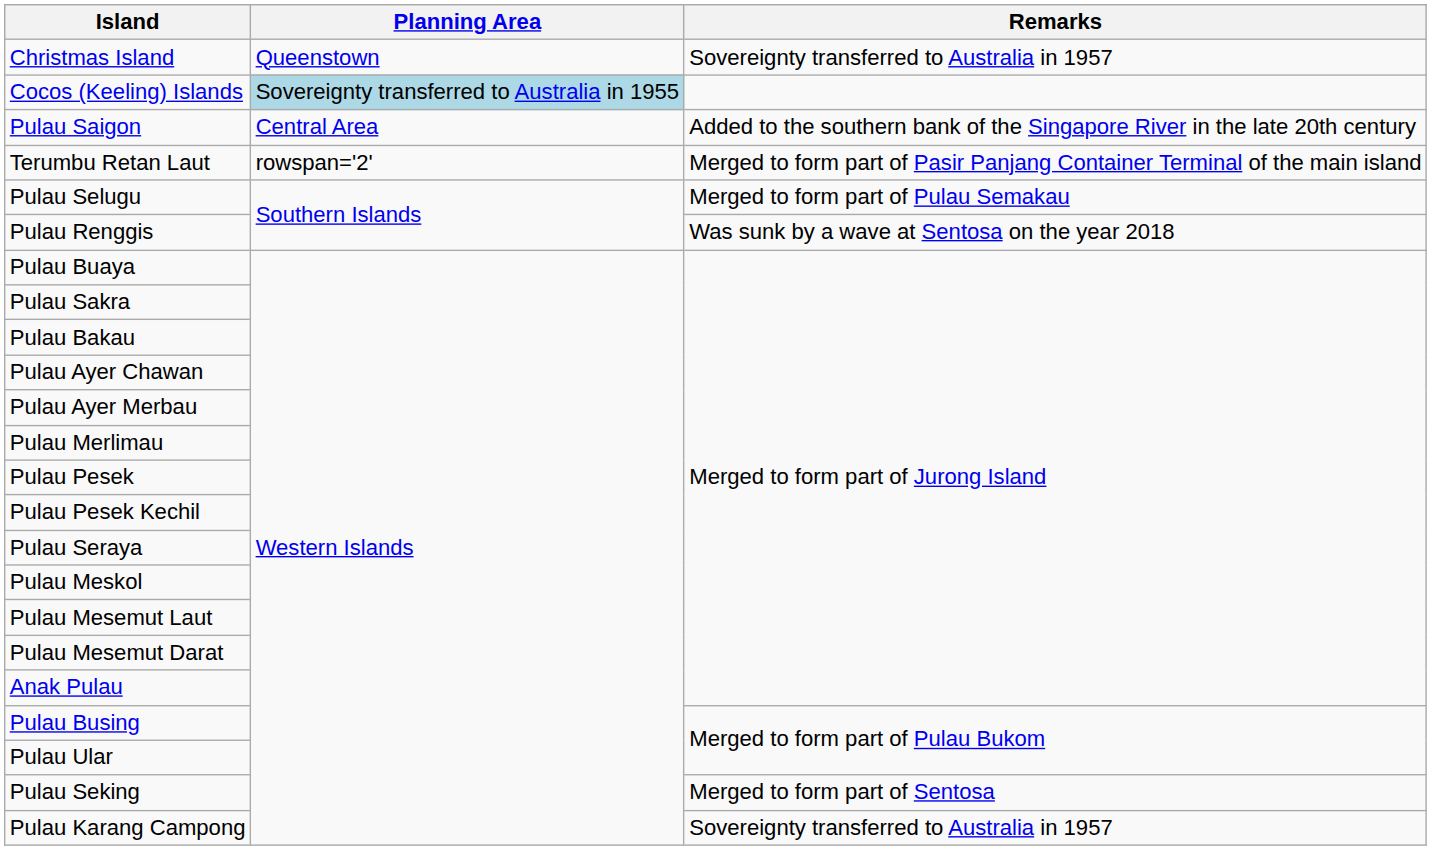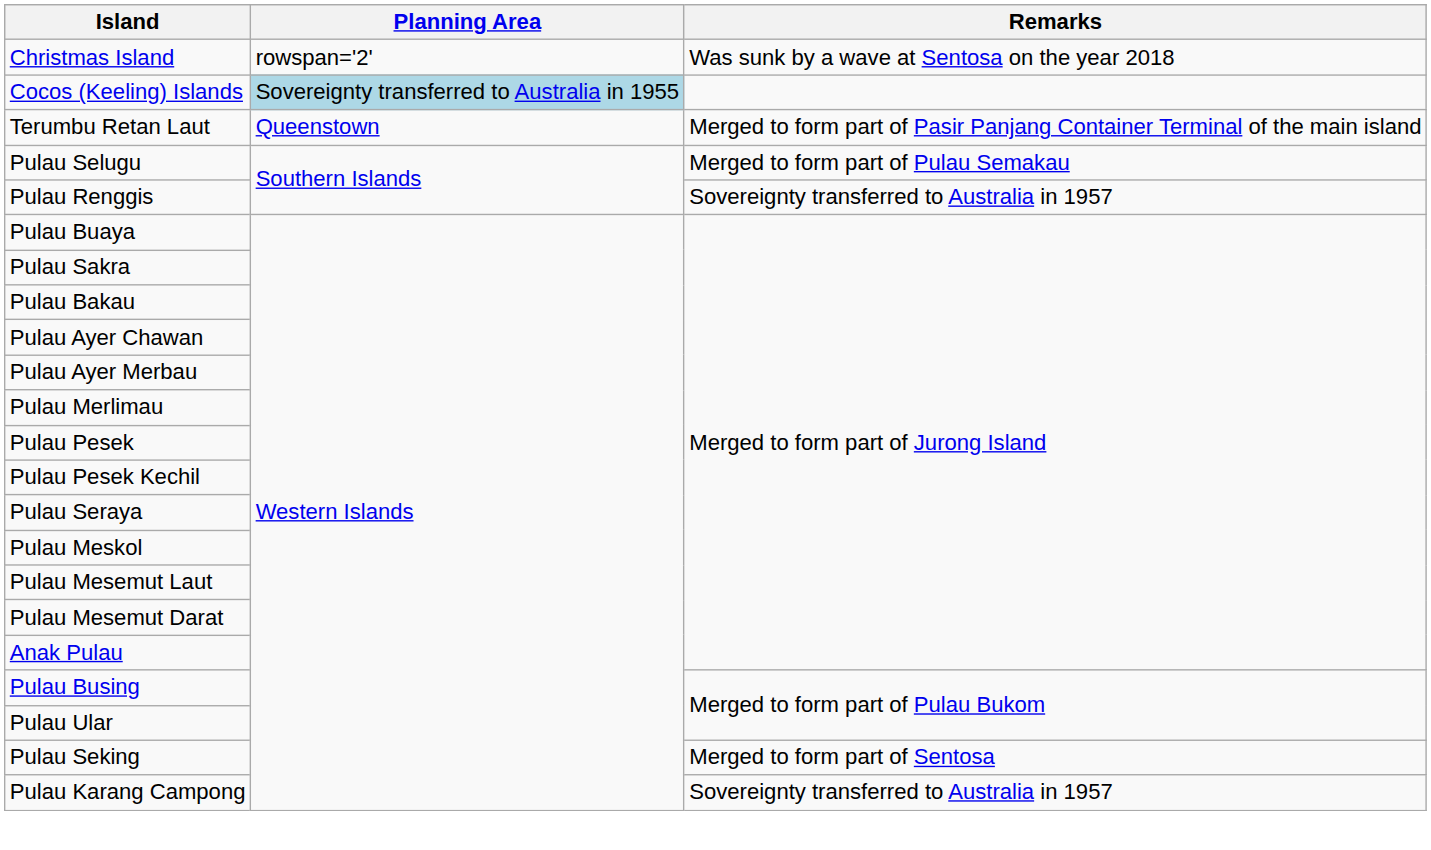(318, 57) Queenstown -> (314, 57) rowspan='2'
(901, 57) Sovereignty transferred to Australia in 1957 -> (932, 57) Was sunk by a wave at Sentosa on the year 2018
- row: (75, 127)
(314, 162) rowspan='2' -> (318, 127) Queenstown
(932, 232) Was sunk by a wave at Sentosa on the year 2018 -> (901, 197) Sovereignty transferred to Australia in 1957
